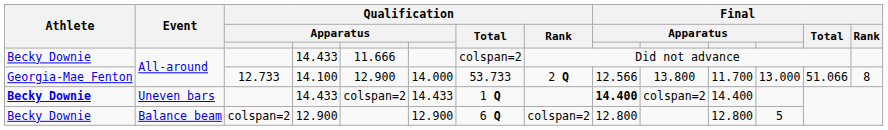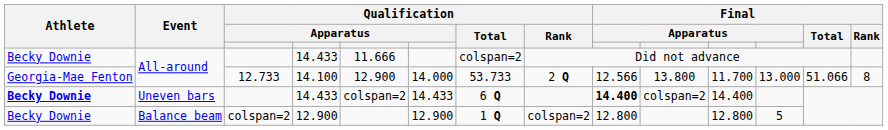(490, 96) 1 Q -> (490, 96) 6 Q
(490, 115) 6 Q -> (490, 115) 1 Q
